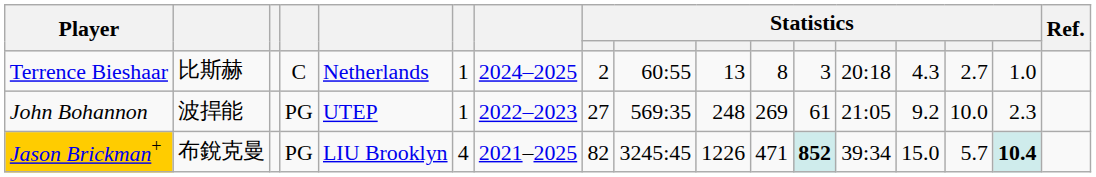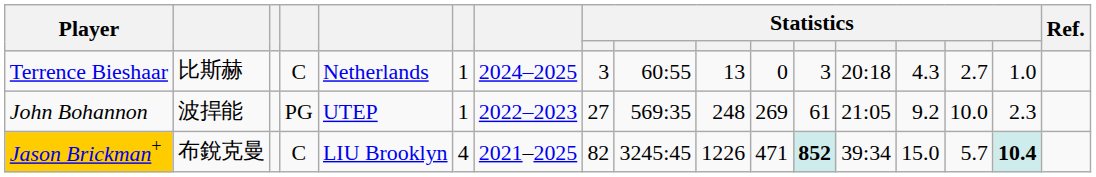(604, 71) 2 -> (604, 71) 3
(783, 71) 8 -> (783, 71) 0
(299, 152) PG -> (299, 152) C
